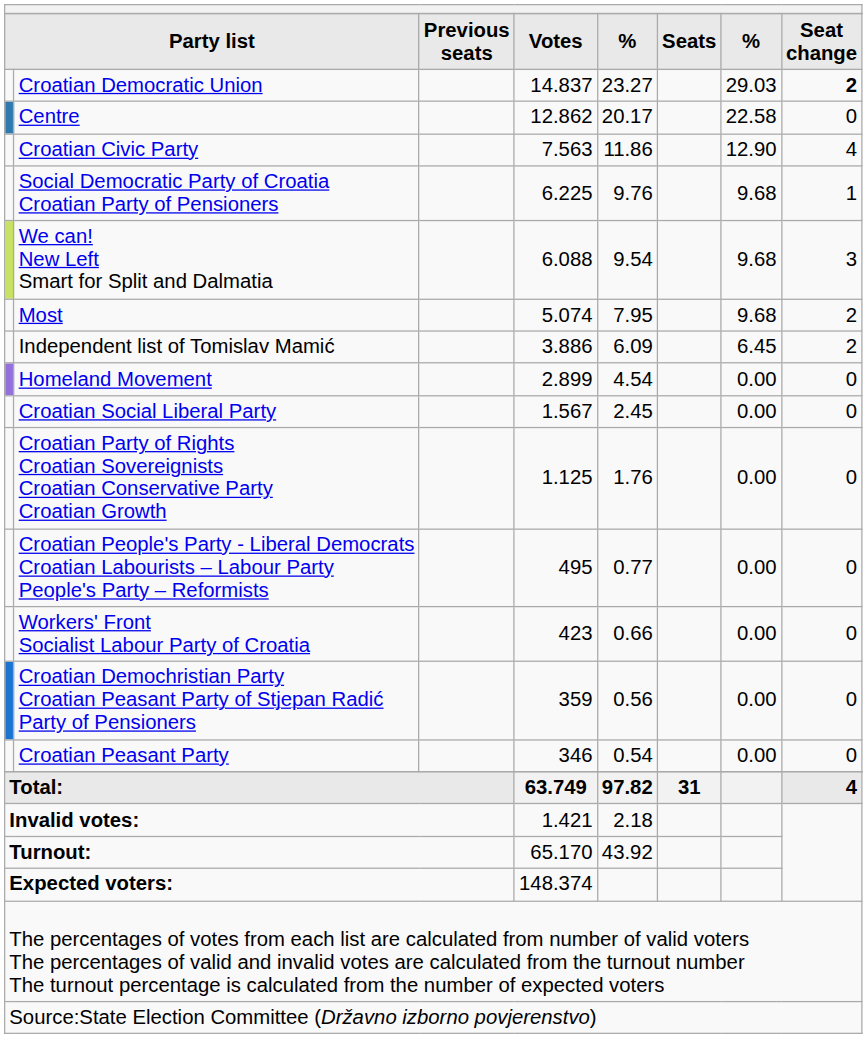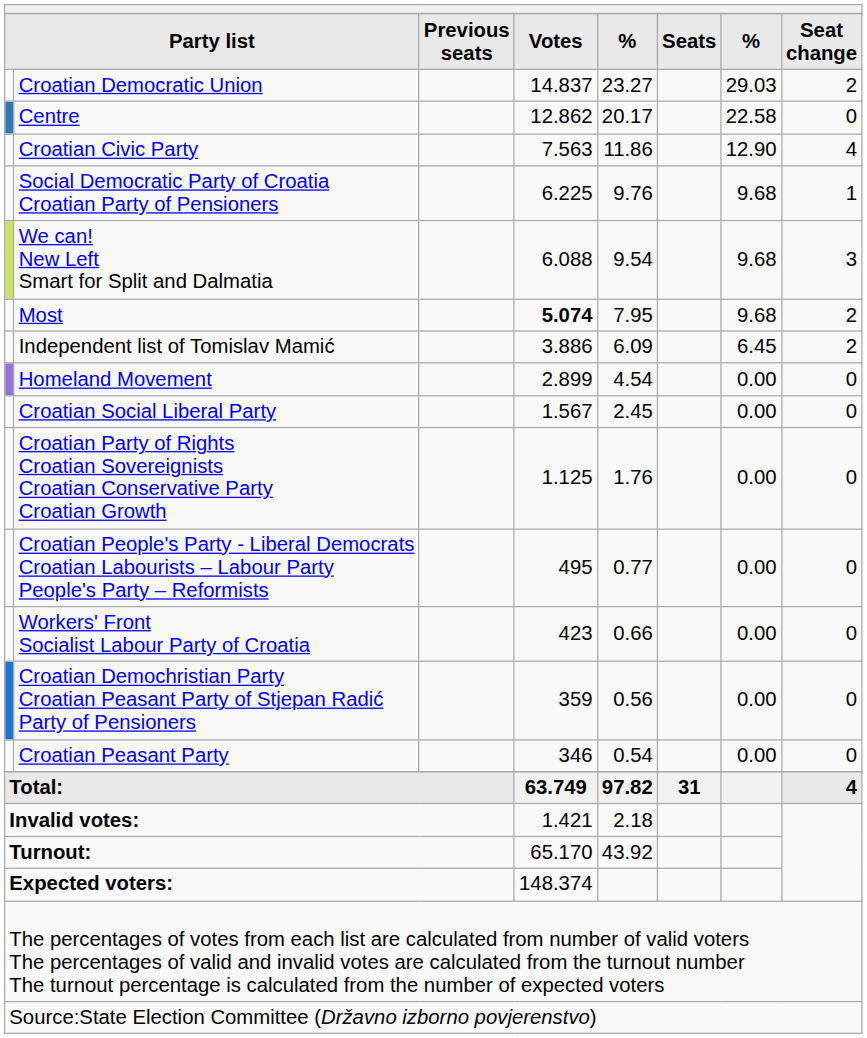(851, 85) bold -> (851, 85) normal
(567, 314) normal -> (567, 314) bold
